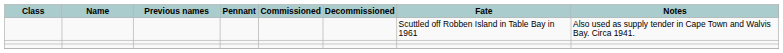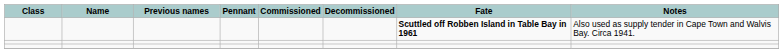(476, 28) normal -> (482, 28) bold
